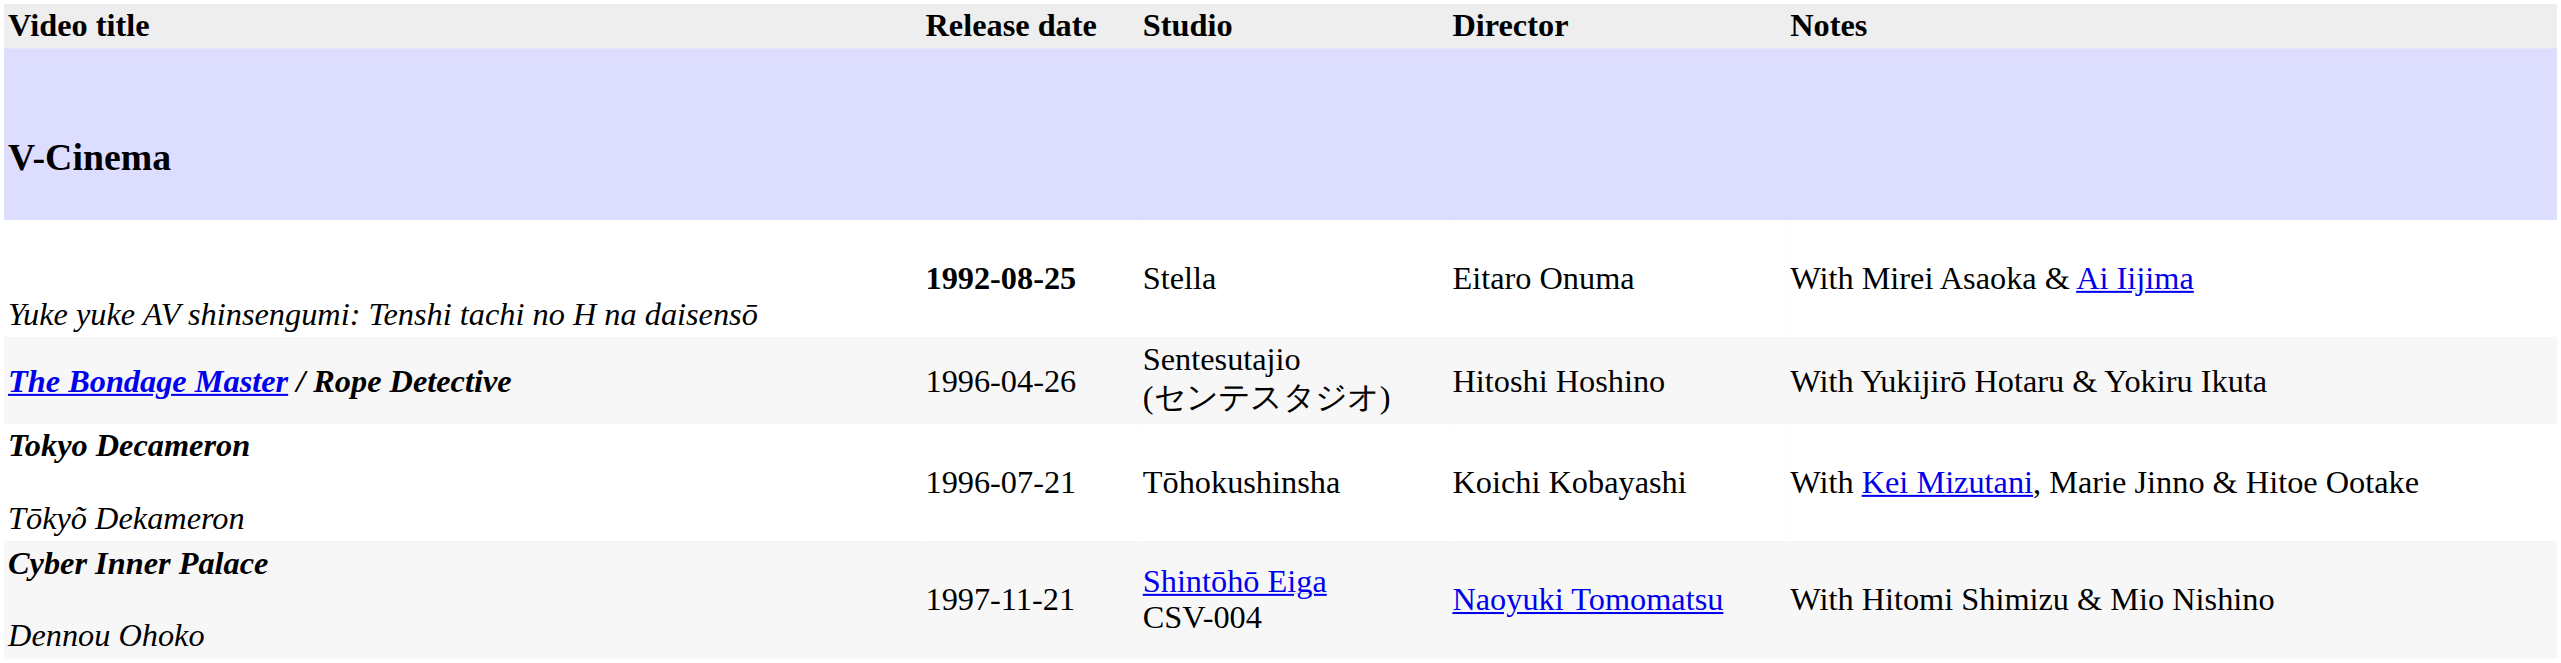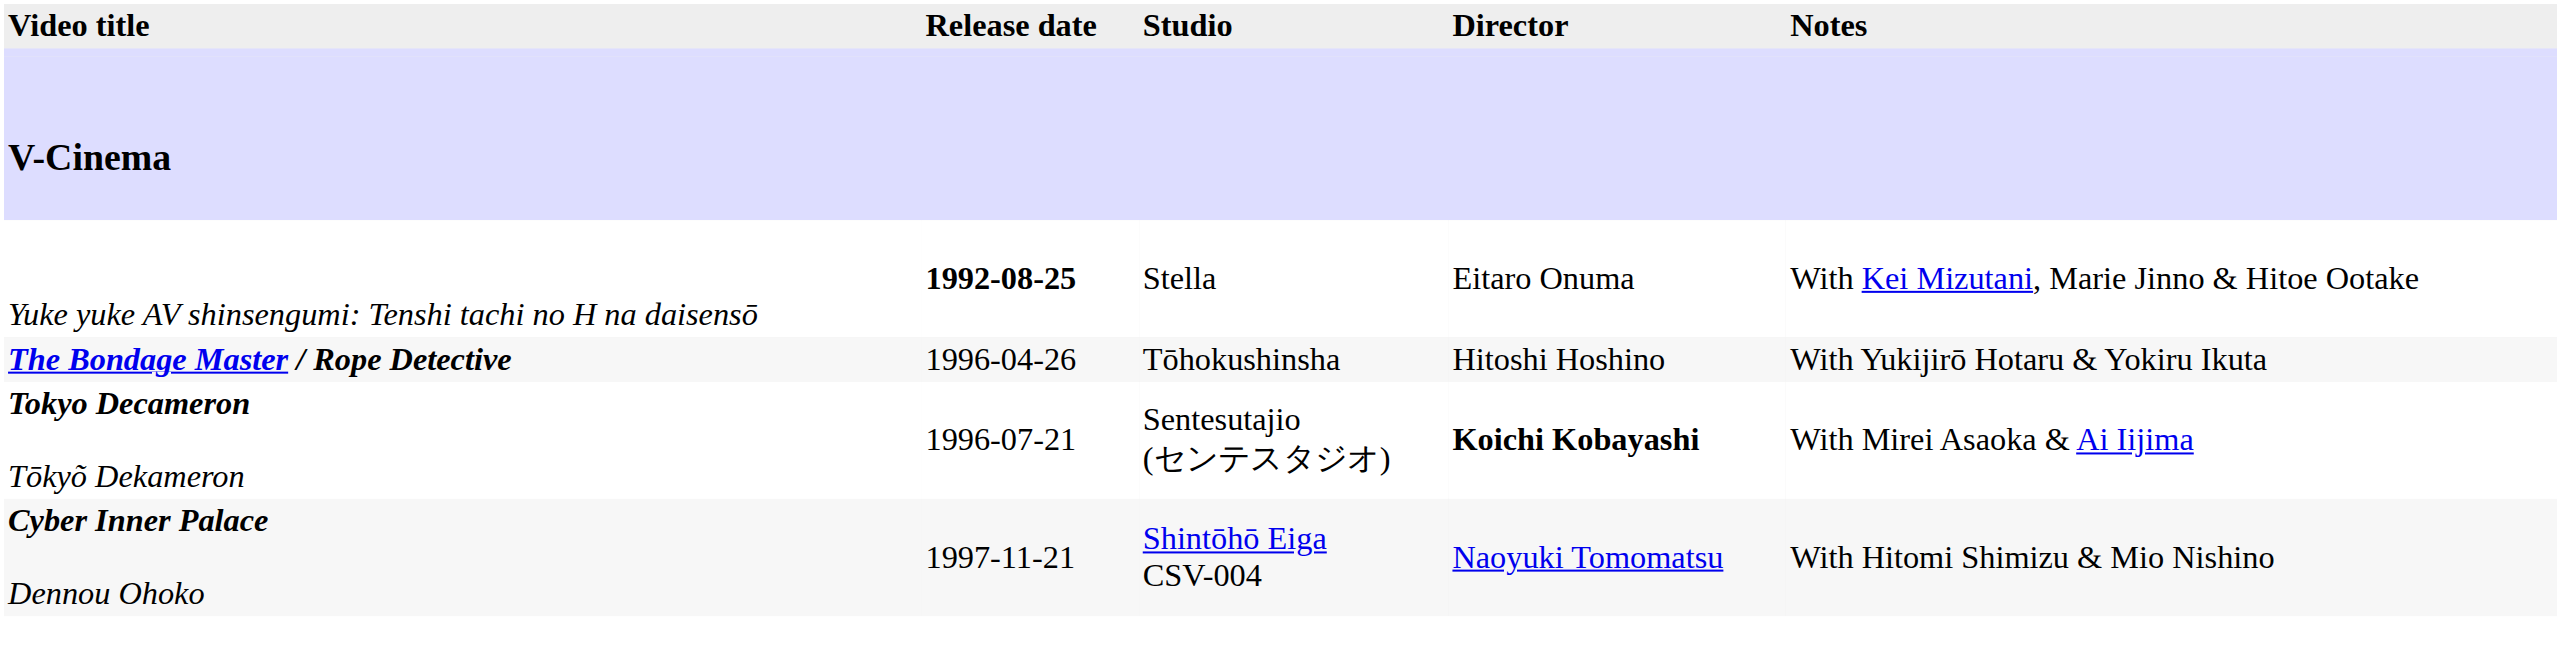(1992, 279) With Mirei Asaoka & Ai Iijima -> (2105, 279) With Kei Mizutani, Marie Jinno & Hitoe Ootake
(1267, 379) Sentesutajio (センテスタジオ) -> (1242, 359) Tōhokushinsha
(1242, 483) Tōhokushinsha -> (1267, 438) Sentesutajio (センテスタジオ)
(1570, 483) normal -> (1576, 440) bold
(2105, 483) With Kei Mizutani, Marie Jinno & Hitoe Ootake -> (1992, 440) With Mirei Asaoka & Ai Iijima
